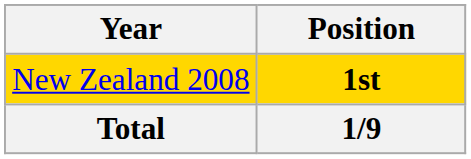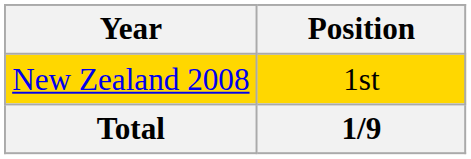(361, 78) bold -> (361, 78) normal
